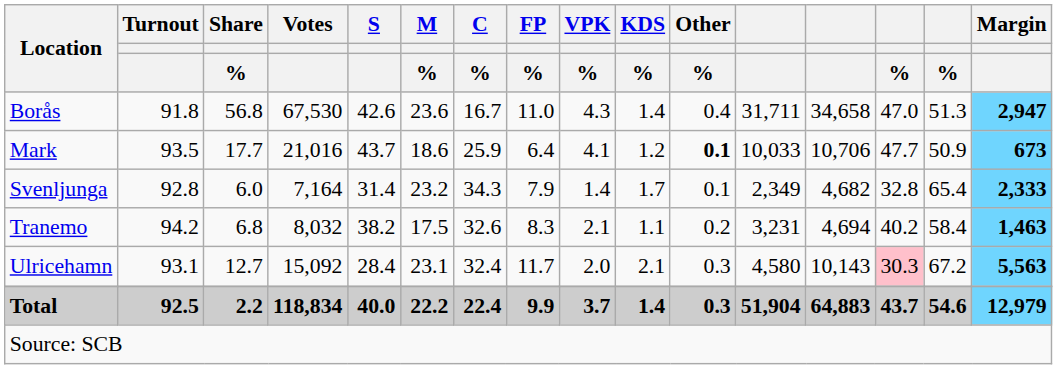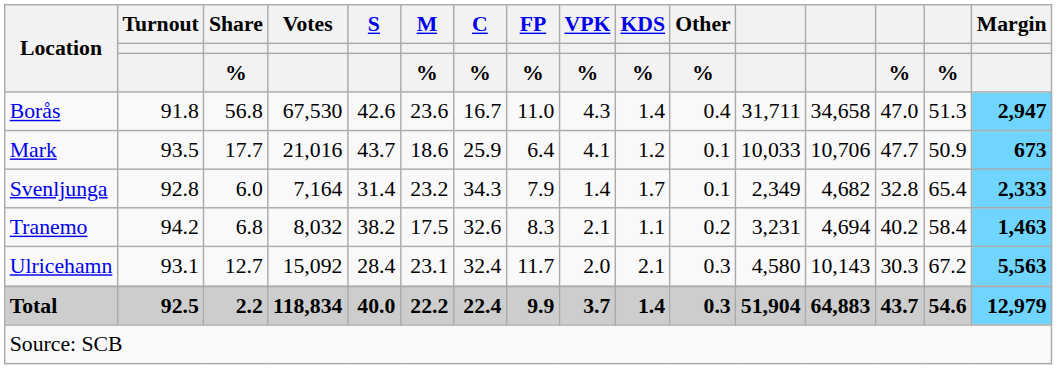(717, 150) bold -> (717, 150) normal
(899, 266) pink background -> (899, 266) no background
